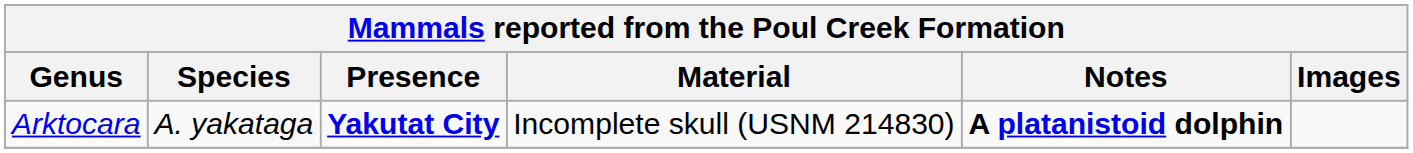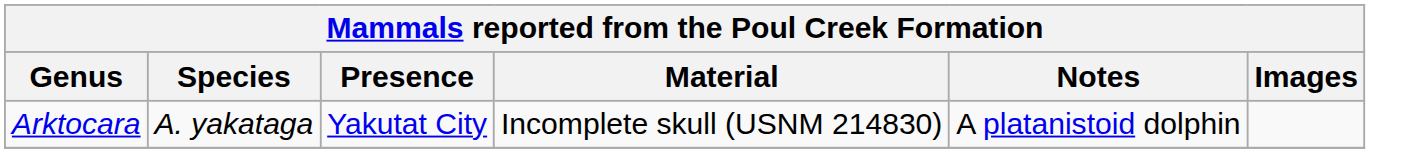(413, 123) bold -> (407, 123) normal
(1126, 123) bold -> (1098, 123) normal
